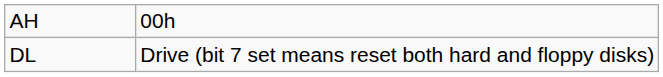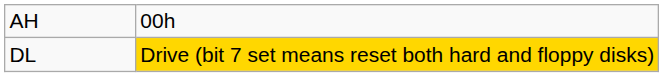(397, 54) no background -> (397, 54) gold background
